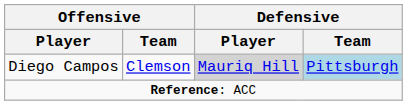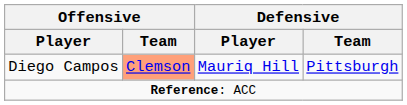(158, 67) no background -> (158, 67) lightsalmon background
(248, 67) lightgrey background -> (248, 67) no background
(352, 67) lightblue background -> (352, 67) no background
